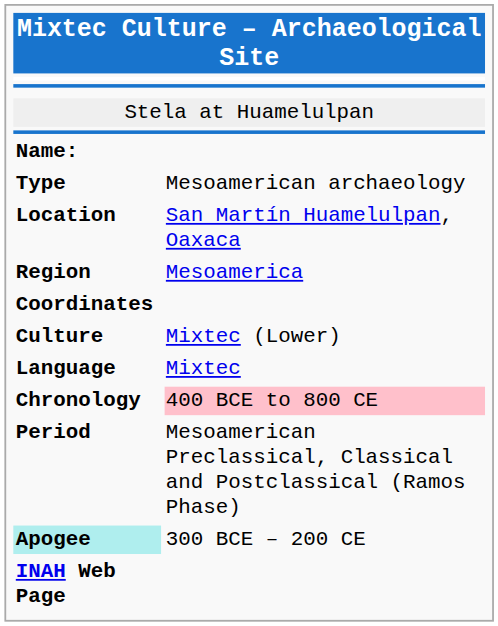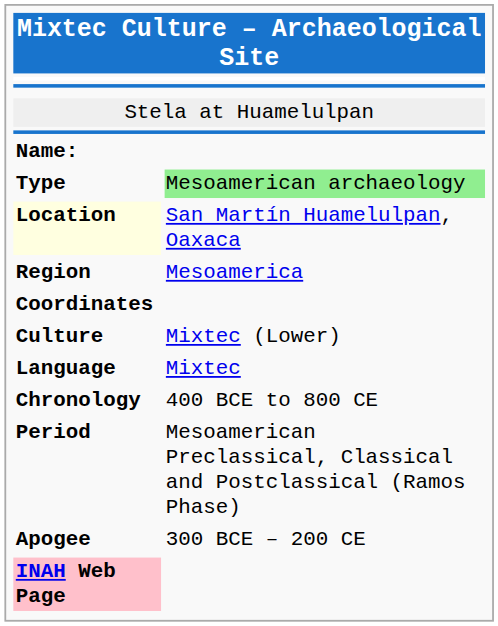(316, 184) no background -> (316, 184) lightgreen background
(66, 216) no background -> (66, 216) lightyellow background
(272, 402) pink background -> (272, 402) no background
(53, 540) paleturquoise background -> (53, 540) no background
(66, 585) no background -> (66, 585) pink background
